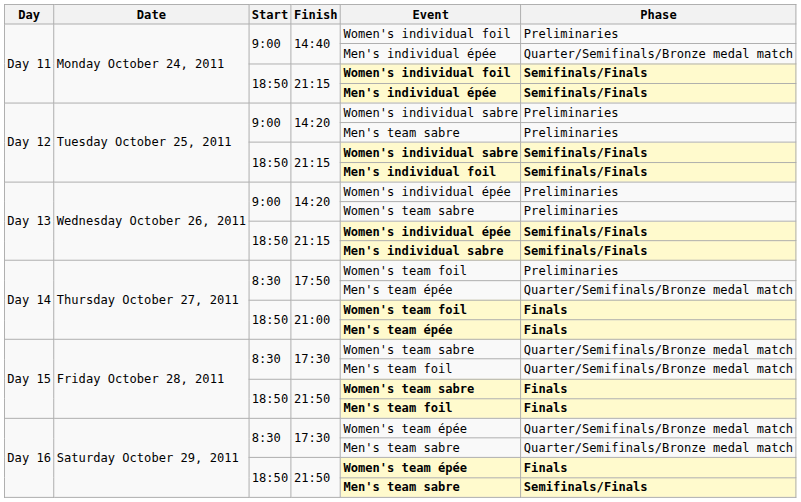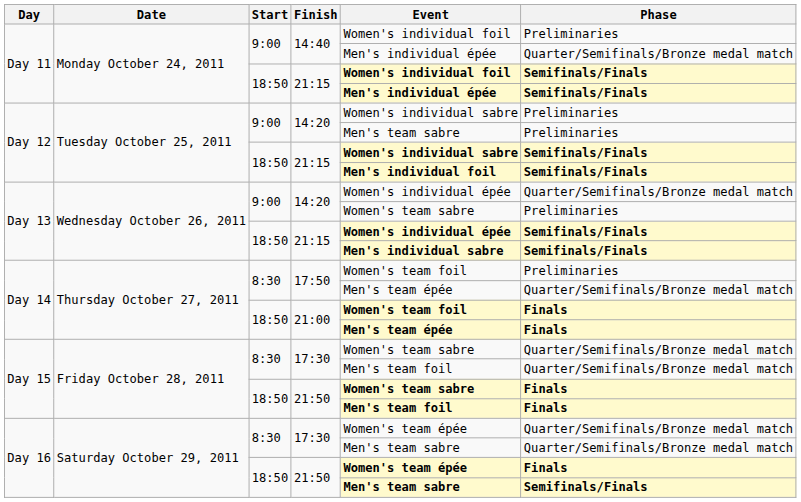(571, 192) Preliminaries -> (658, 192) Quarter/Semifinals/Bronze medal match
